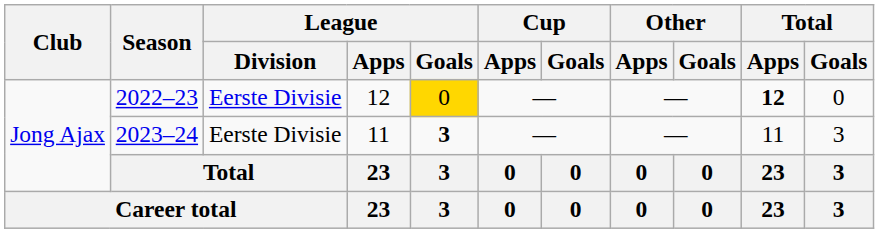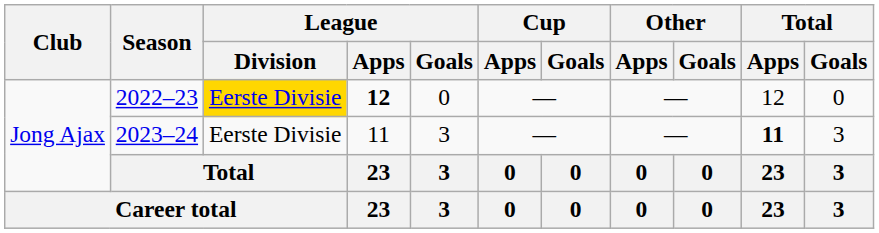(275, 97) no background -> (275, 97) gold background
(378, 97) normal -> (378, 97) bold
(444, 97) gold background -> (444, 97) no background
(773, 97) bold -> (773, 97) normal
(444, 135) bold -> (444, 135) normal
(773, 135) normal -> (773, 135) bold
